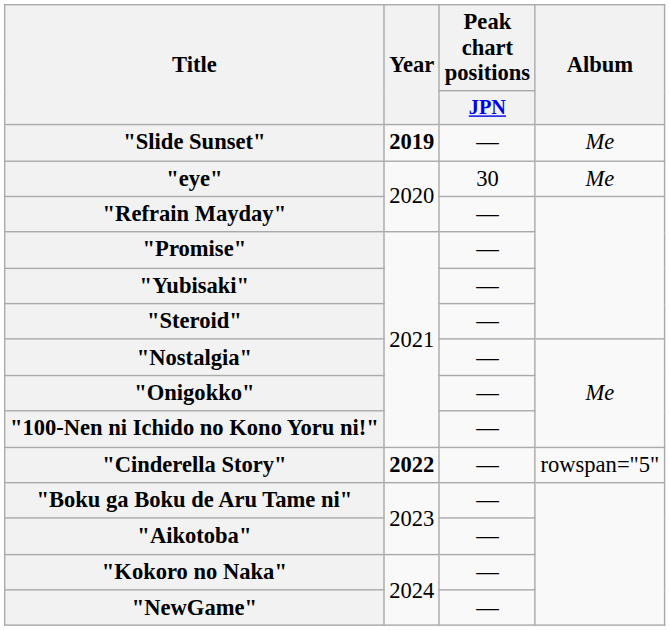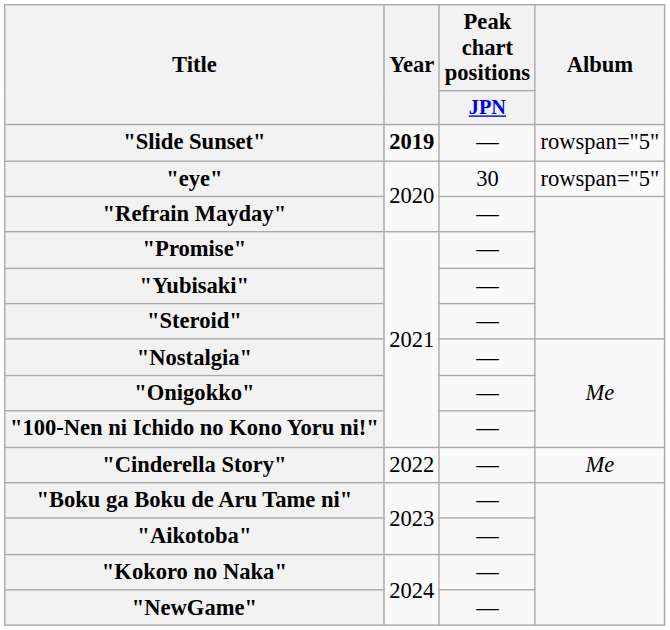(600, 142) Me -> (600, 142) rowspan="5"
(600, 178) Me -> (600, 178) rowspan="5"
(412, 464) bold -> (412, 464) normal
(600, 464) rowspan="5" -> (600, 464) Me
